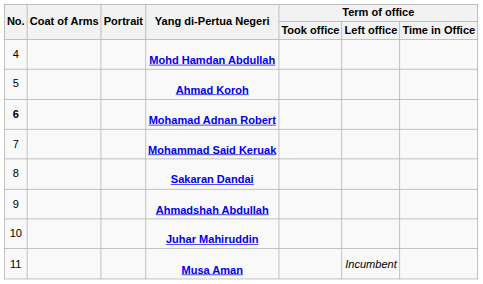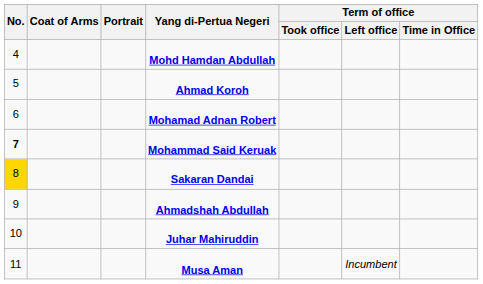(16, 114) bold -> (16, 114) normal
(16, 144) normal -> (16, 144) bold
(16, 174) no background -> (16, 174) gold background
